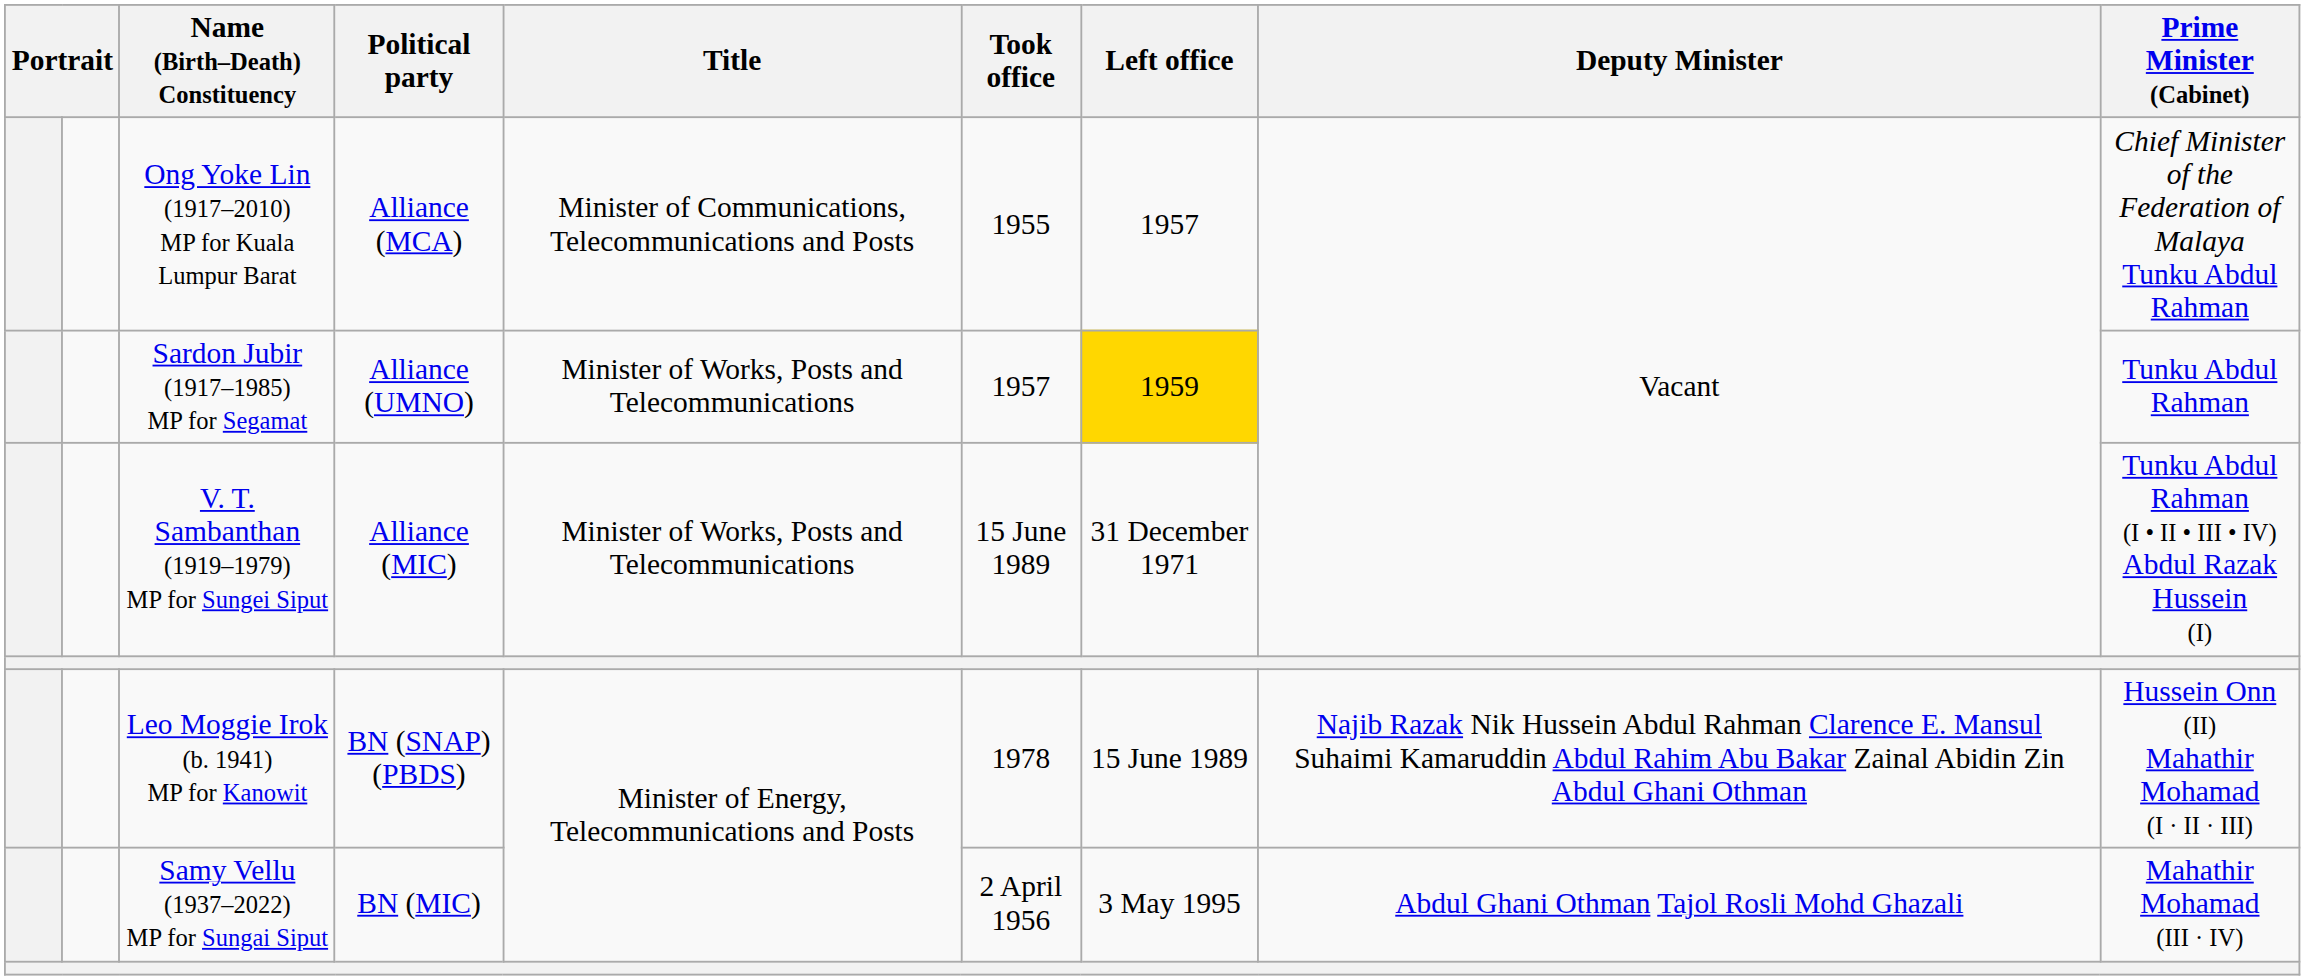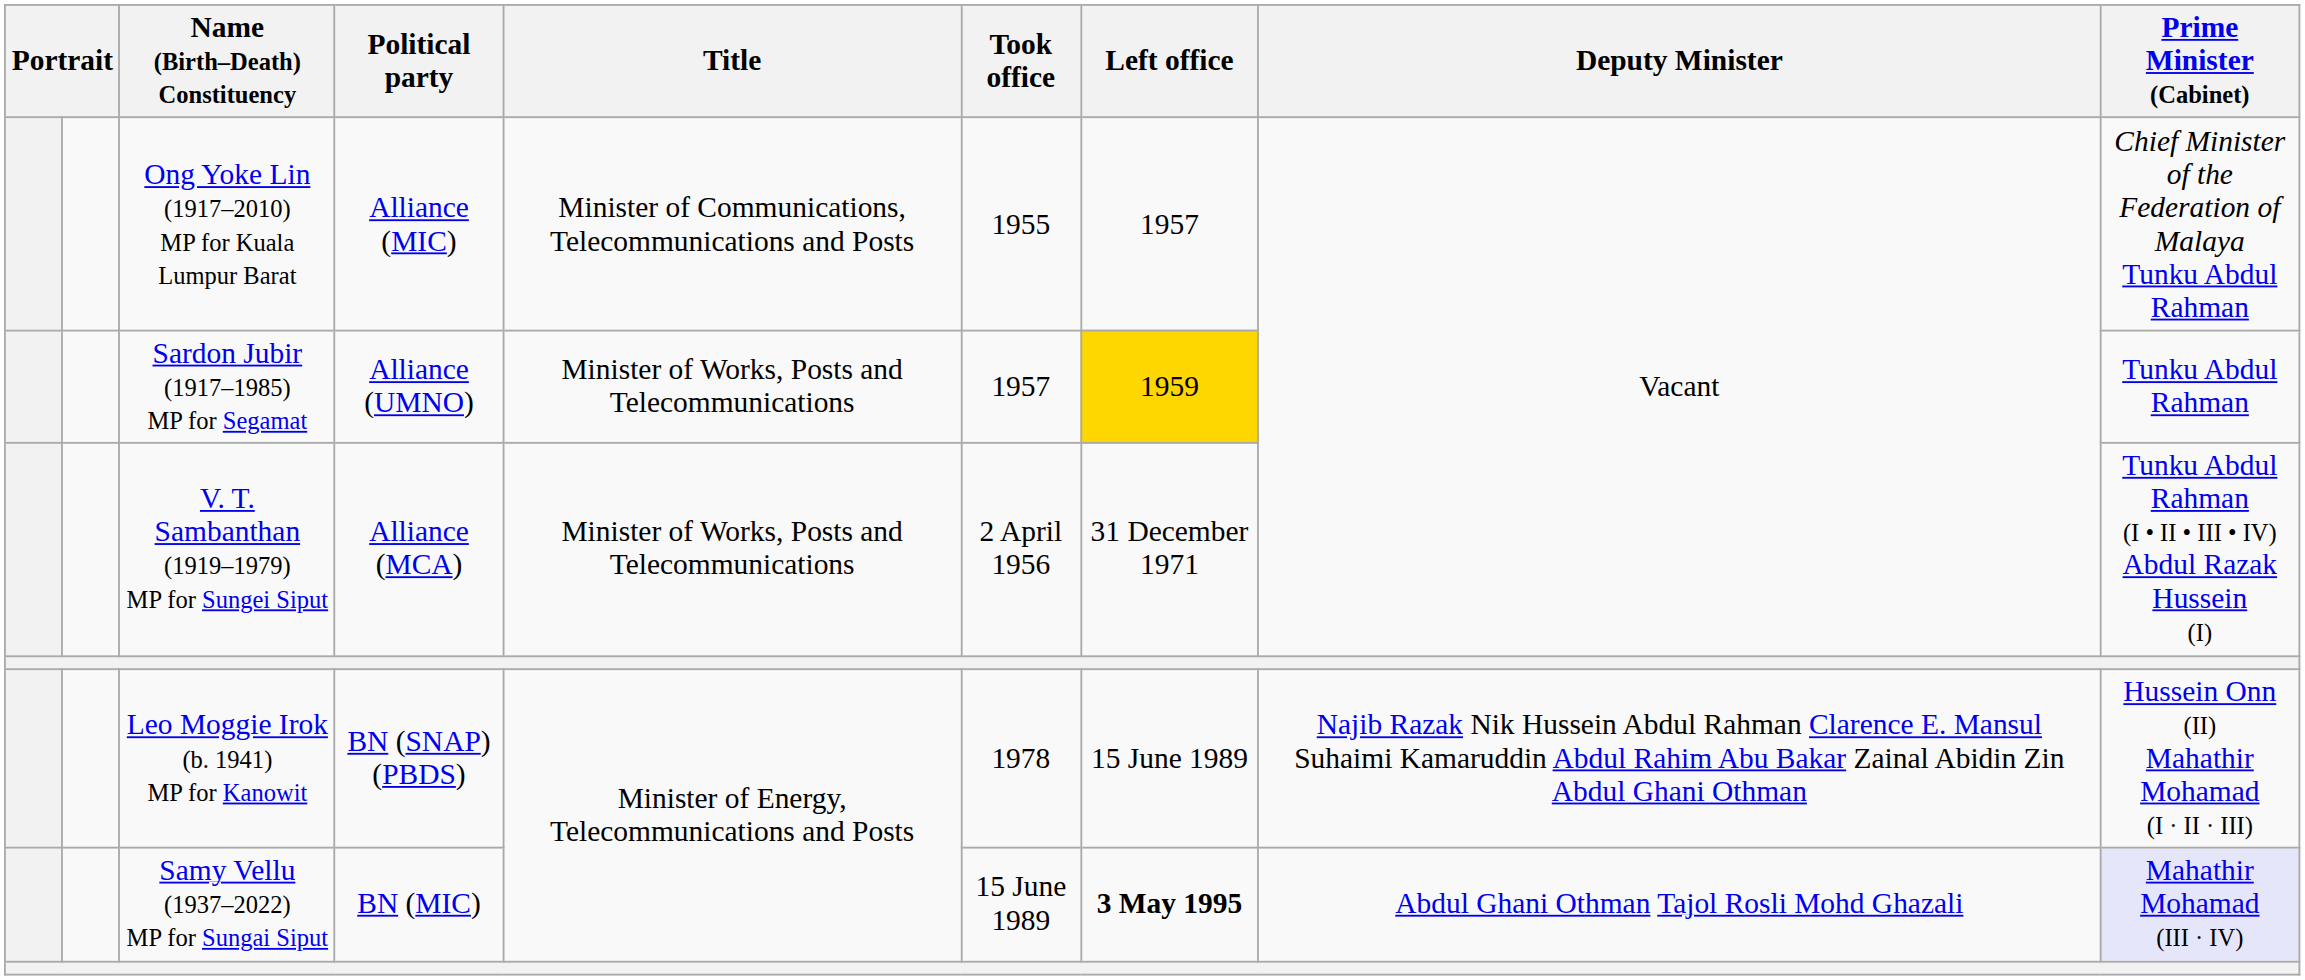(419, 223) Alliance (MCA) -> (419, 223) Alliance (MIC)
(419, 548) Alliance (MIC) -> (419, 548) Alliance (MCA)
(1021, 548) 15 June 1989 -> (1021, 548) 2 April 1956
(1021, 904) 2 April 1956 -> (1021, 904) 15 June 1989
(1169, 904) normal -> (1169, 904) bold
(2200, 904) no background -> (2200, 904) lavender background
